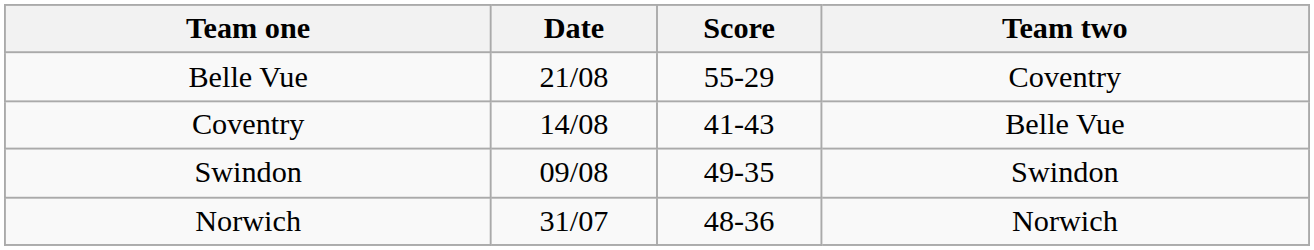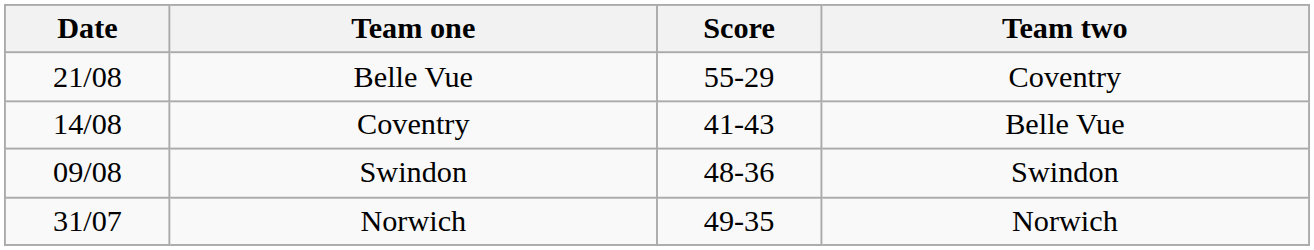columns swapped: (574, 28) <-> (248, 28)
(739, 172) 49-35 -> (739, 172) 48-36
(739, 220) 48-36 -> (739, 220) 49-35
